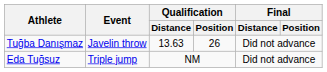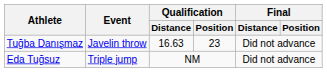(171, 44) 13.63 -> (171, 44) 16.63
(214, 44) 26 -> (214, 44) 23
